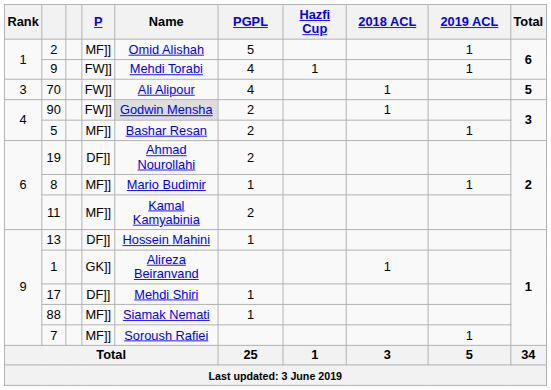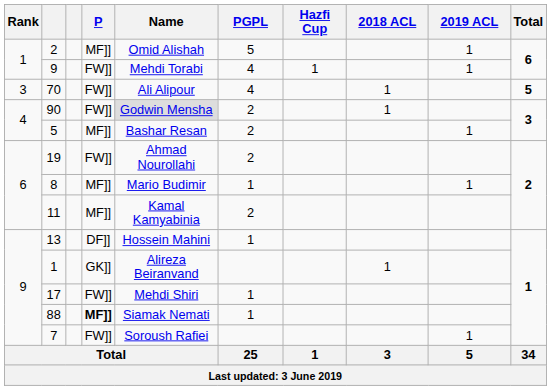(98, 158) DF]] -> (98, 158) FW]]
(98, 295) DF]] -> (98, 295) FW]]
(98, 315) normal -> (98, 315) bold
(98, 335) MF]] -> (98, 335) FW]]
